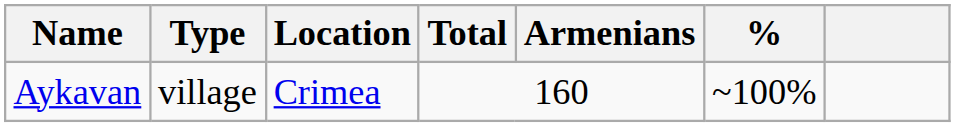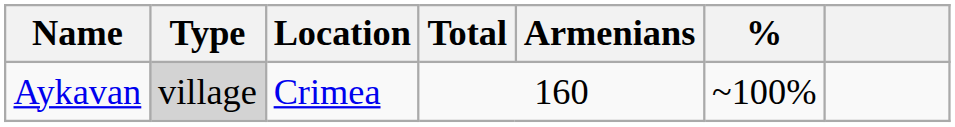(207, 90) no background -> (207, 90) lightgrey background
